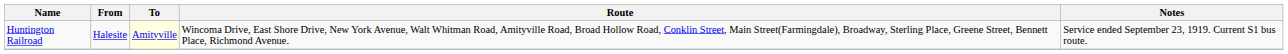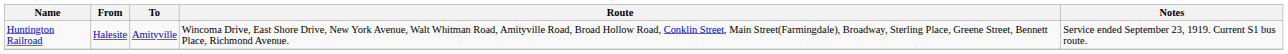(154, 35) lightyellow background -> (154, 35) no background
